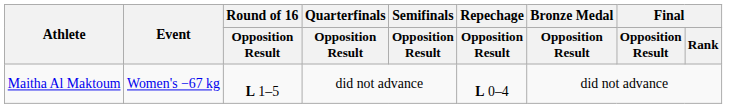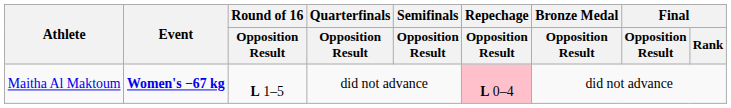(173, 84) normal -> (176, 84) bold
(492, 92) no background -> (497, 92) pink background
